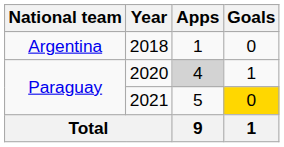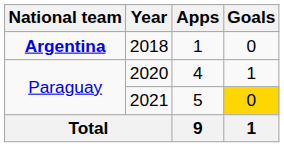(65, 45) normal -> (65, 45) bold
(198, 73) lightgrey background -> (198, 73) no background
